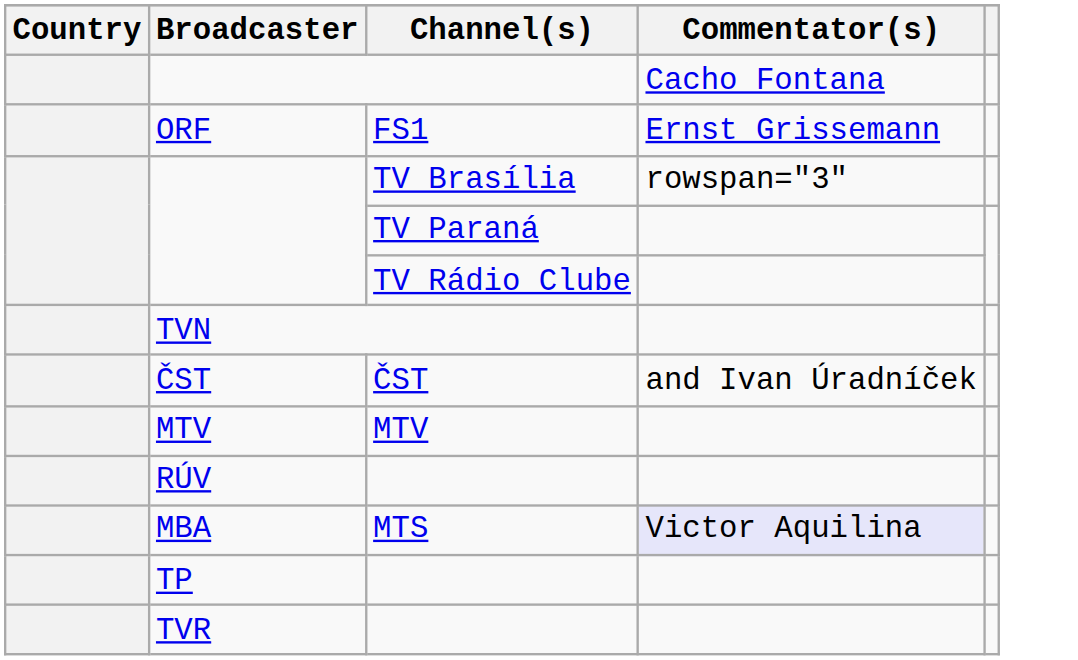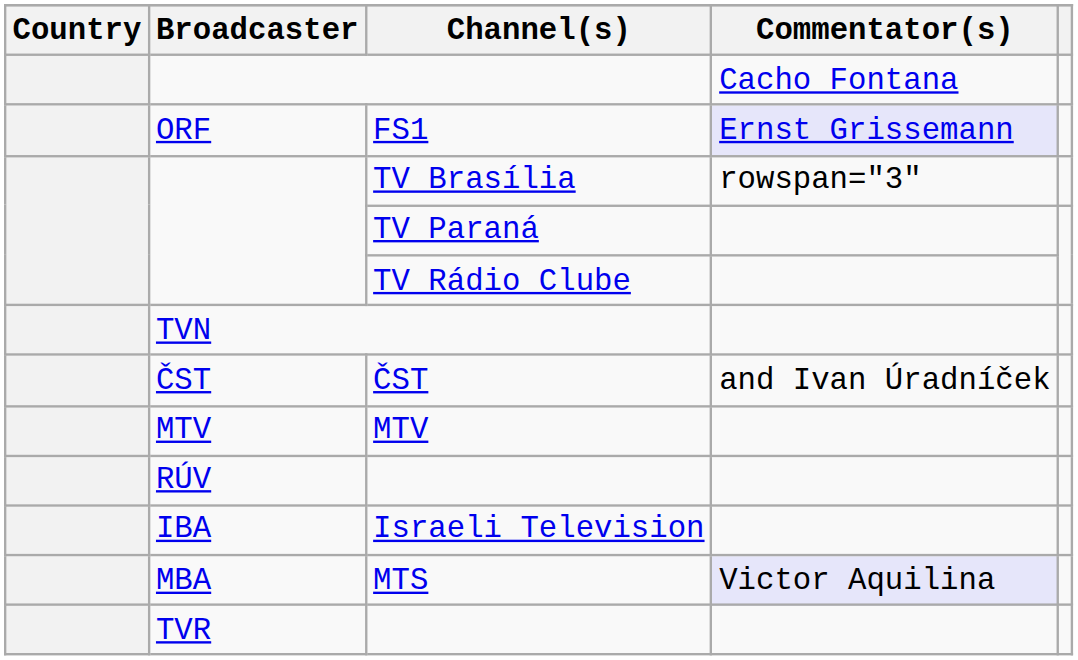(793, 130) no background -> (866, 130) lavender background
+ row: (184, 530)
- row: (174, 580)
